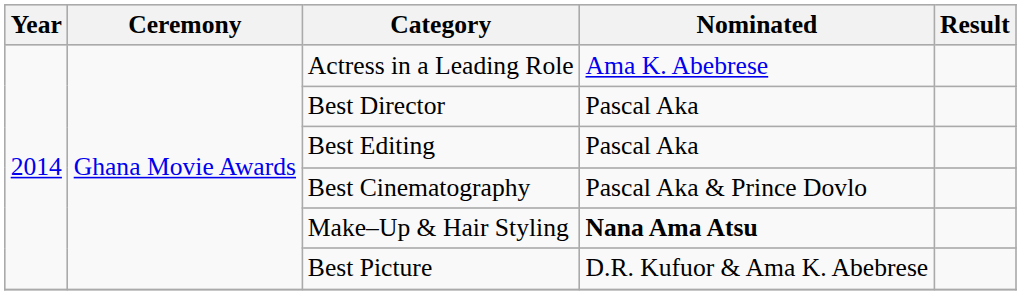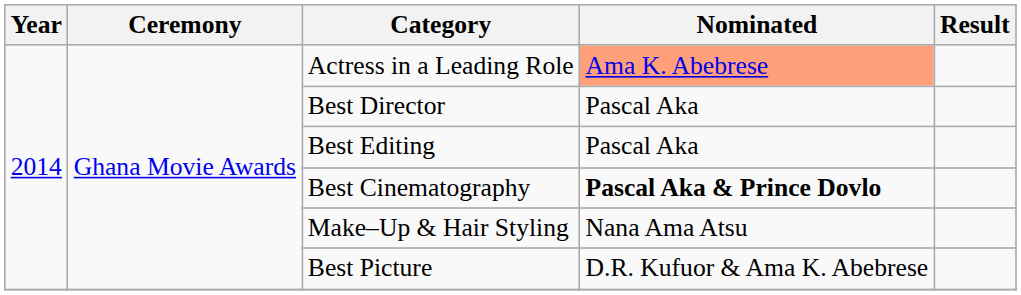(677, 65) no background -> (677, 65) lightsalmon background
(726, 187) normal -> (733, 187) bold
(672, 227) bold -> (667, 227) normal
